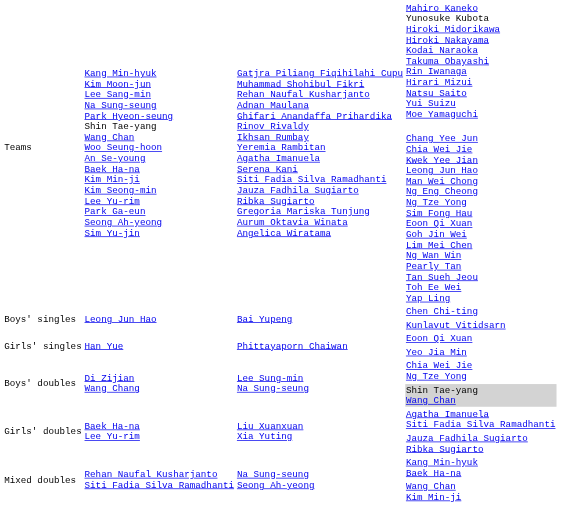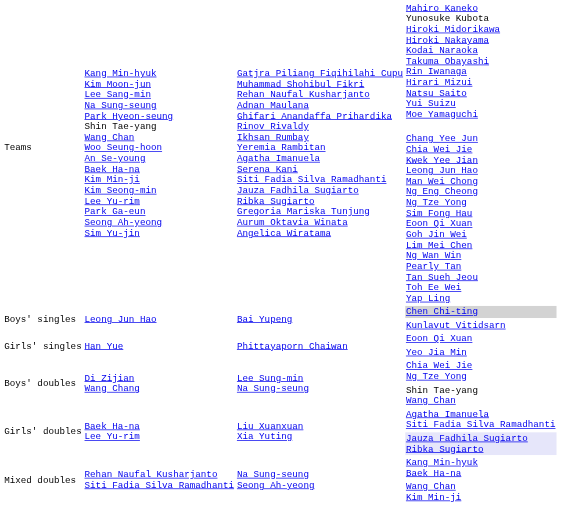(442, 312) no background -> (442, 312) lightgrey background
(442, 395) lightgrey background -> (442, 395) no background
(467, 444) no background -> (467, 444) lavender background
